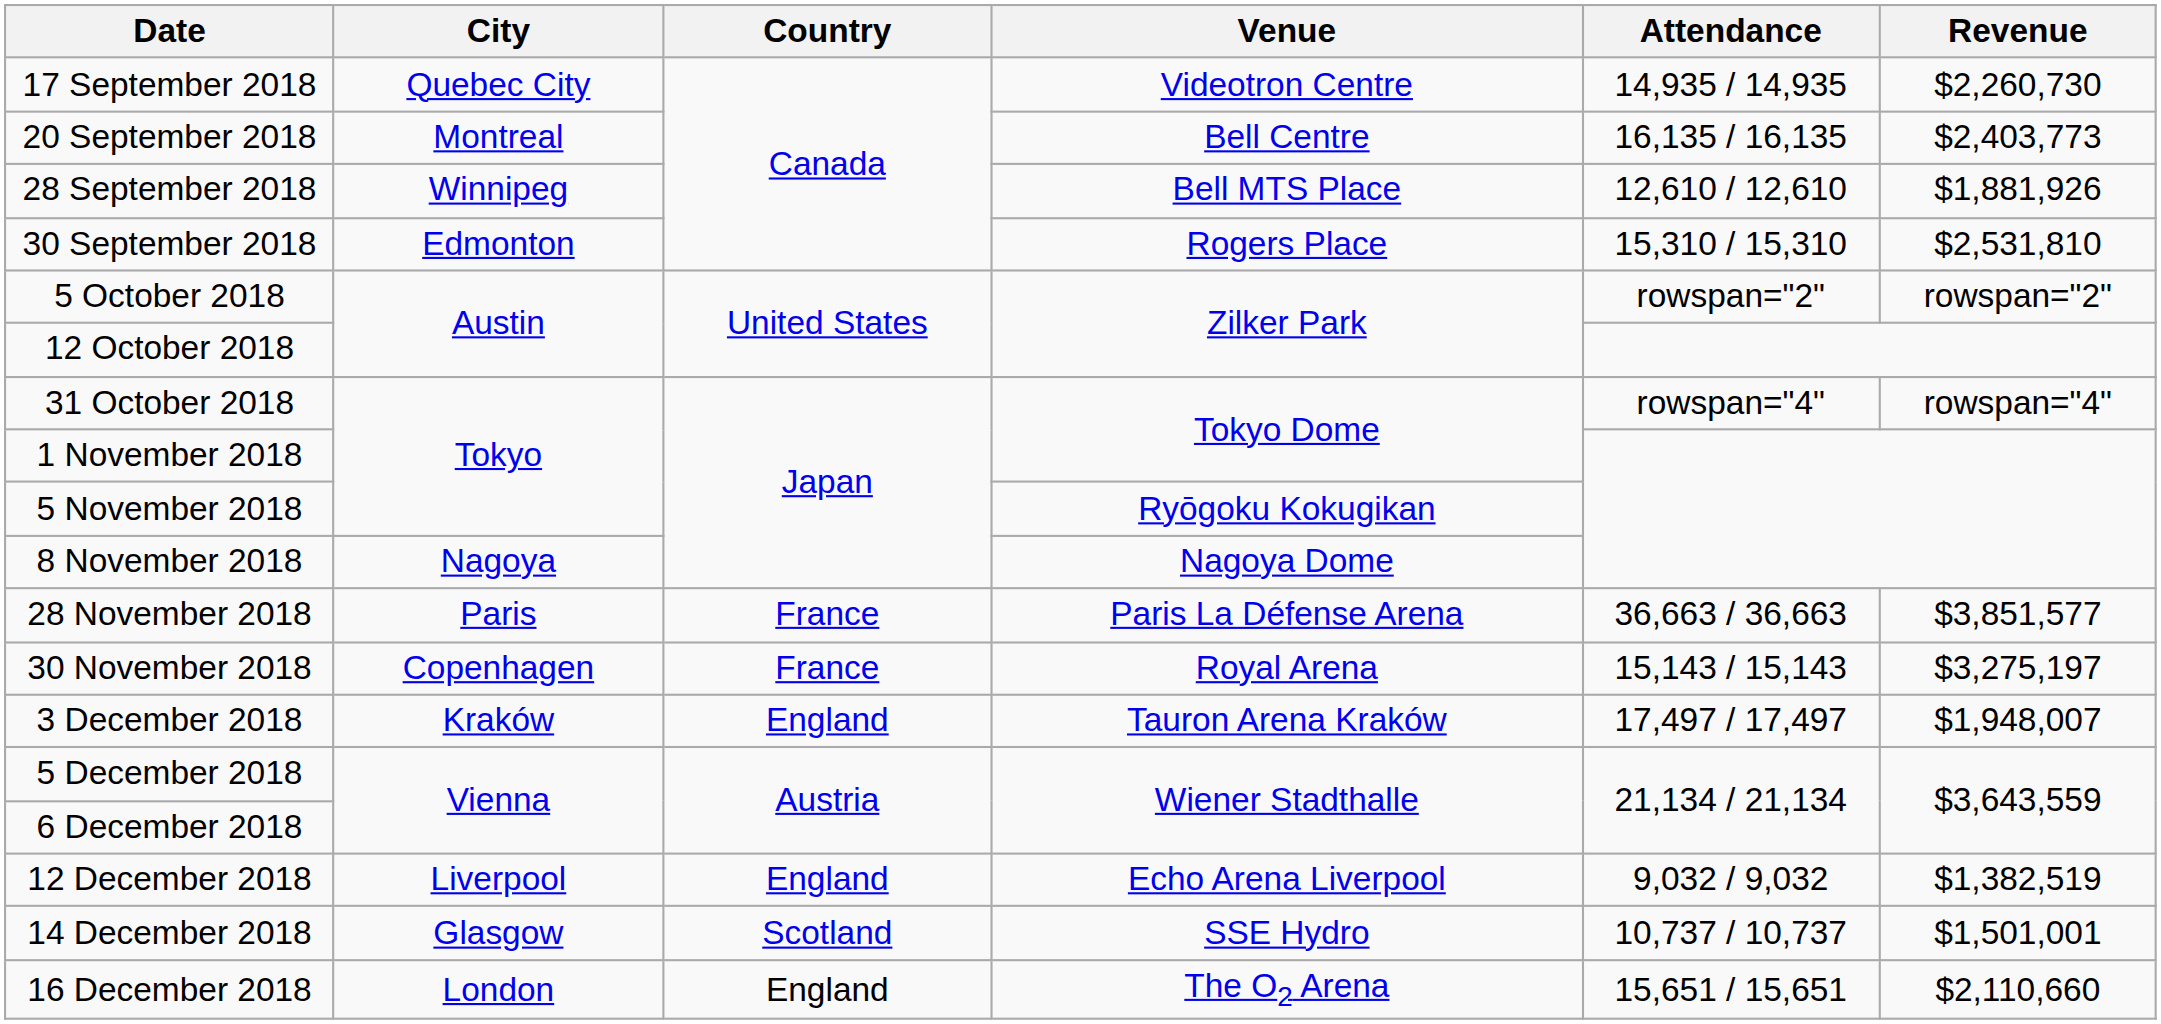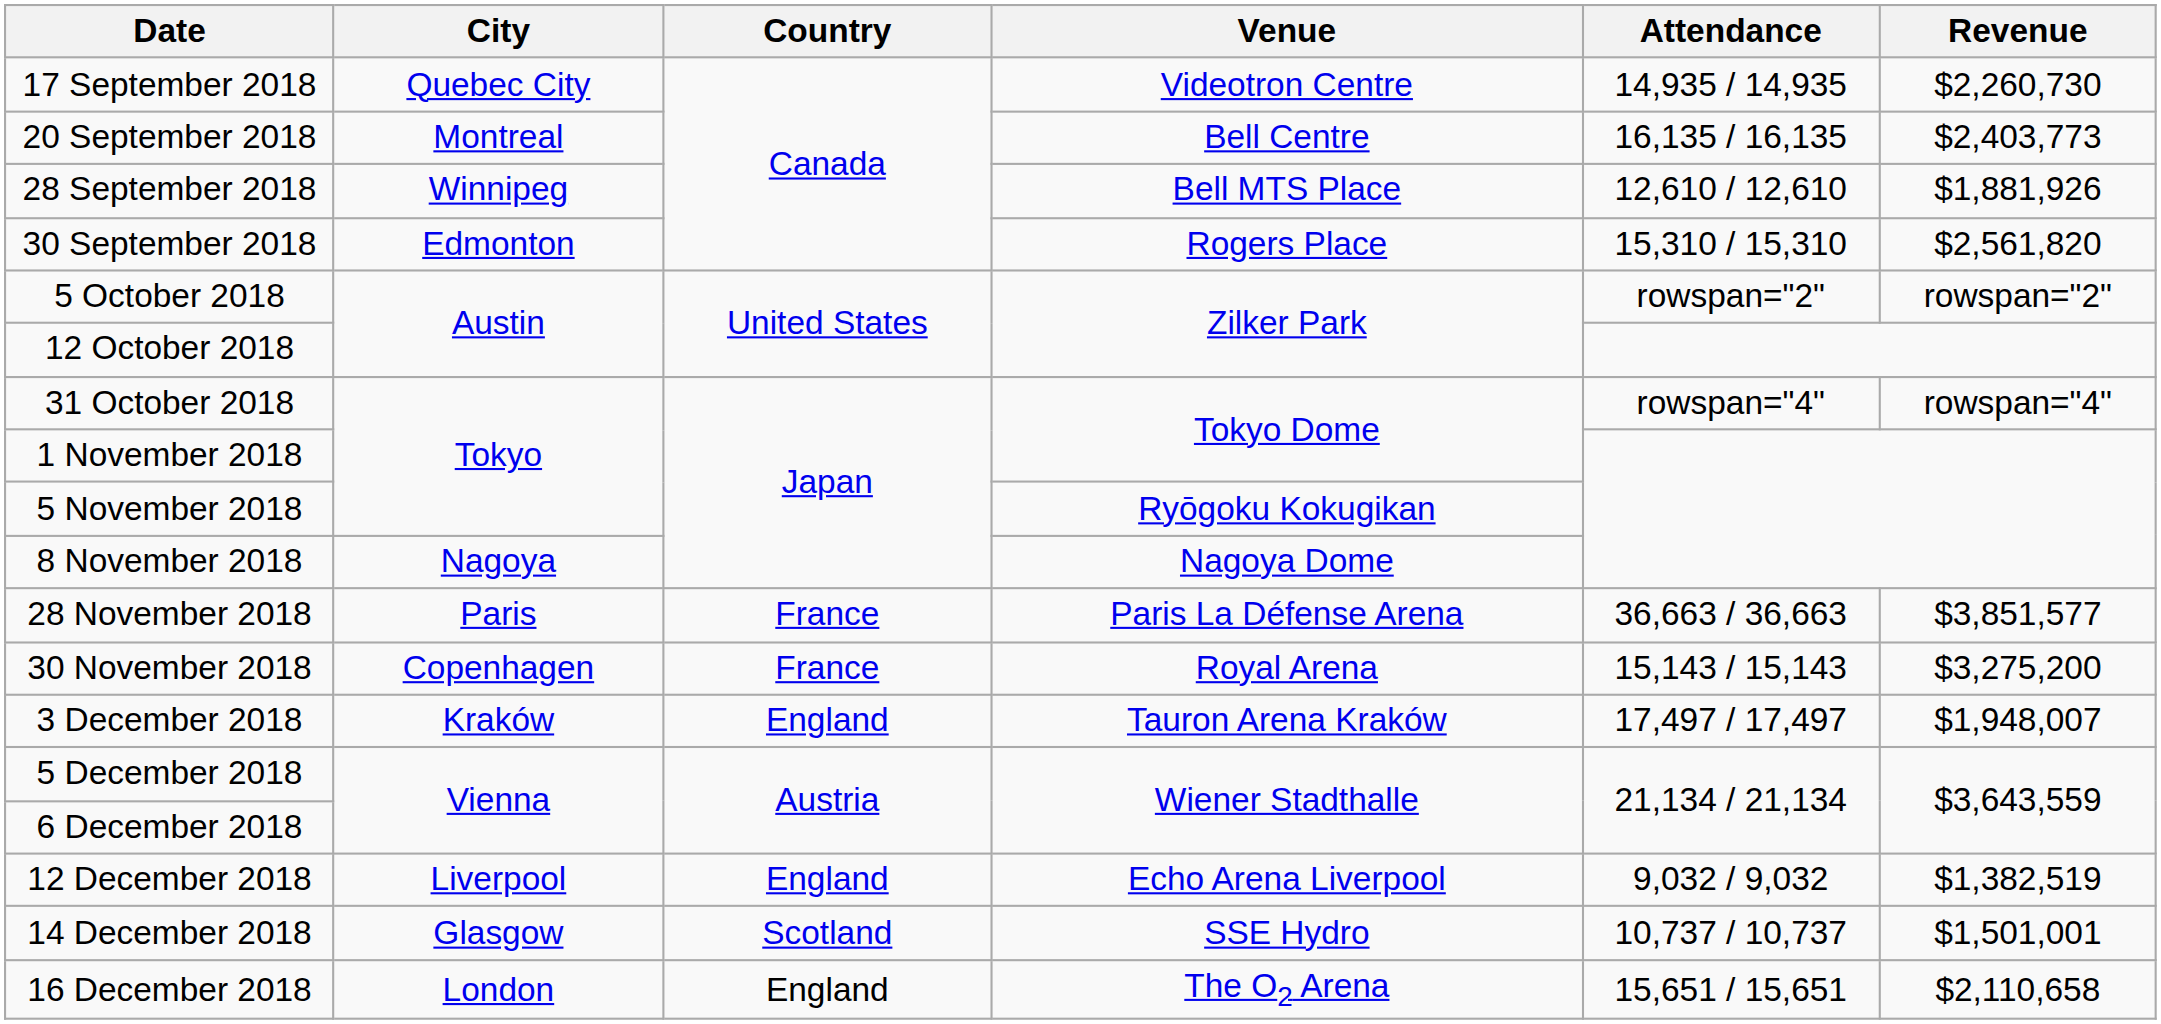(2018, 243) $2,531,810 -> (2018, 243) $2,561,820
(2018, 667) $3,275,197 -> (2018, 667) $3,275,200
(2018, 988) $2,110,660 -> (2018, 988) $2,110,658
